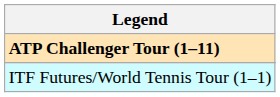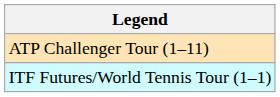(114, 48) bold -> (109, 48) normal
